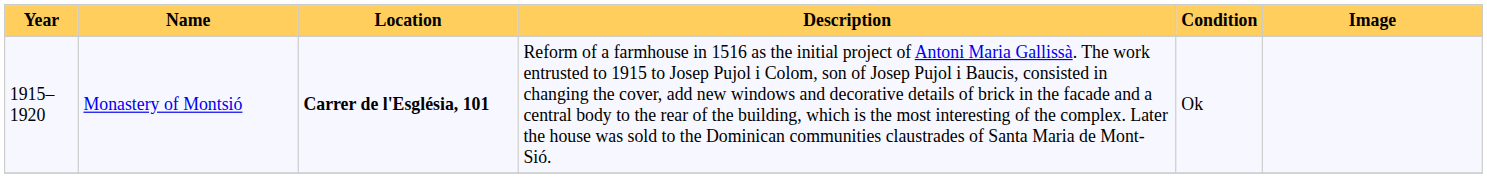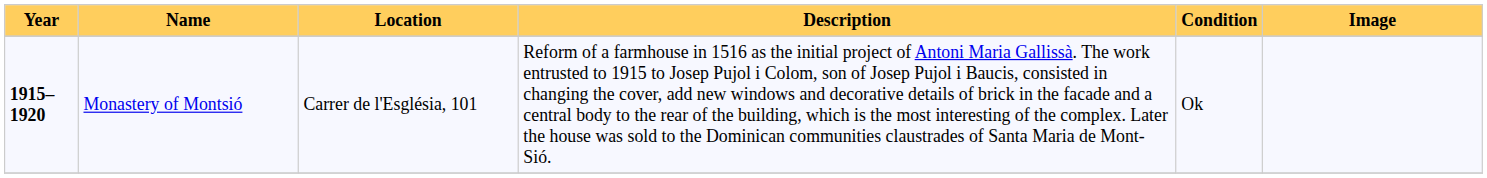(32, 104) normal -> (32, 104) bold
(396, 104) bold -> (390, 104) normal
